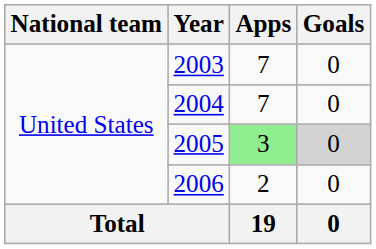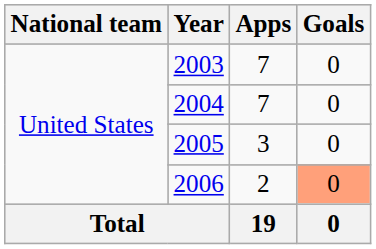(263, 143) lightgreen background -> (263, 143) no background
(334, 143) lightgrey background -> (334, 143) no background
(334, 183) no background -> (334, 183) lightsalmon background
